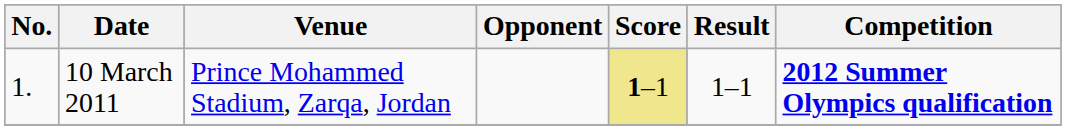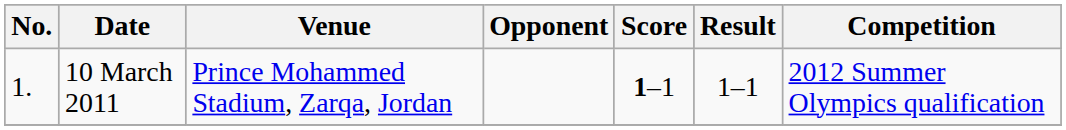(648, 86) khaki background -> (654, 86) no background
(917, 86) bold -> (917, 86) normal
